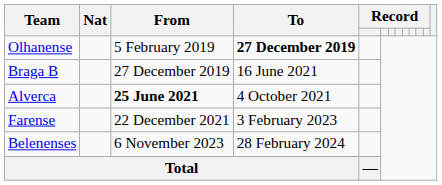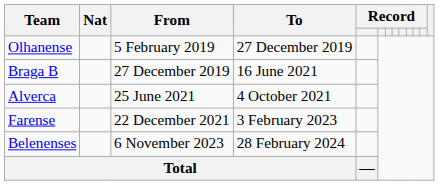(296, 47) bold -> (294, 47) normal
(156, 95) bold -> (155, 95) normal
